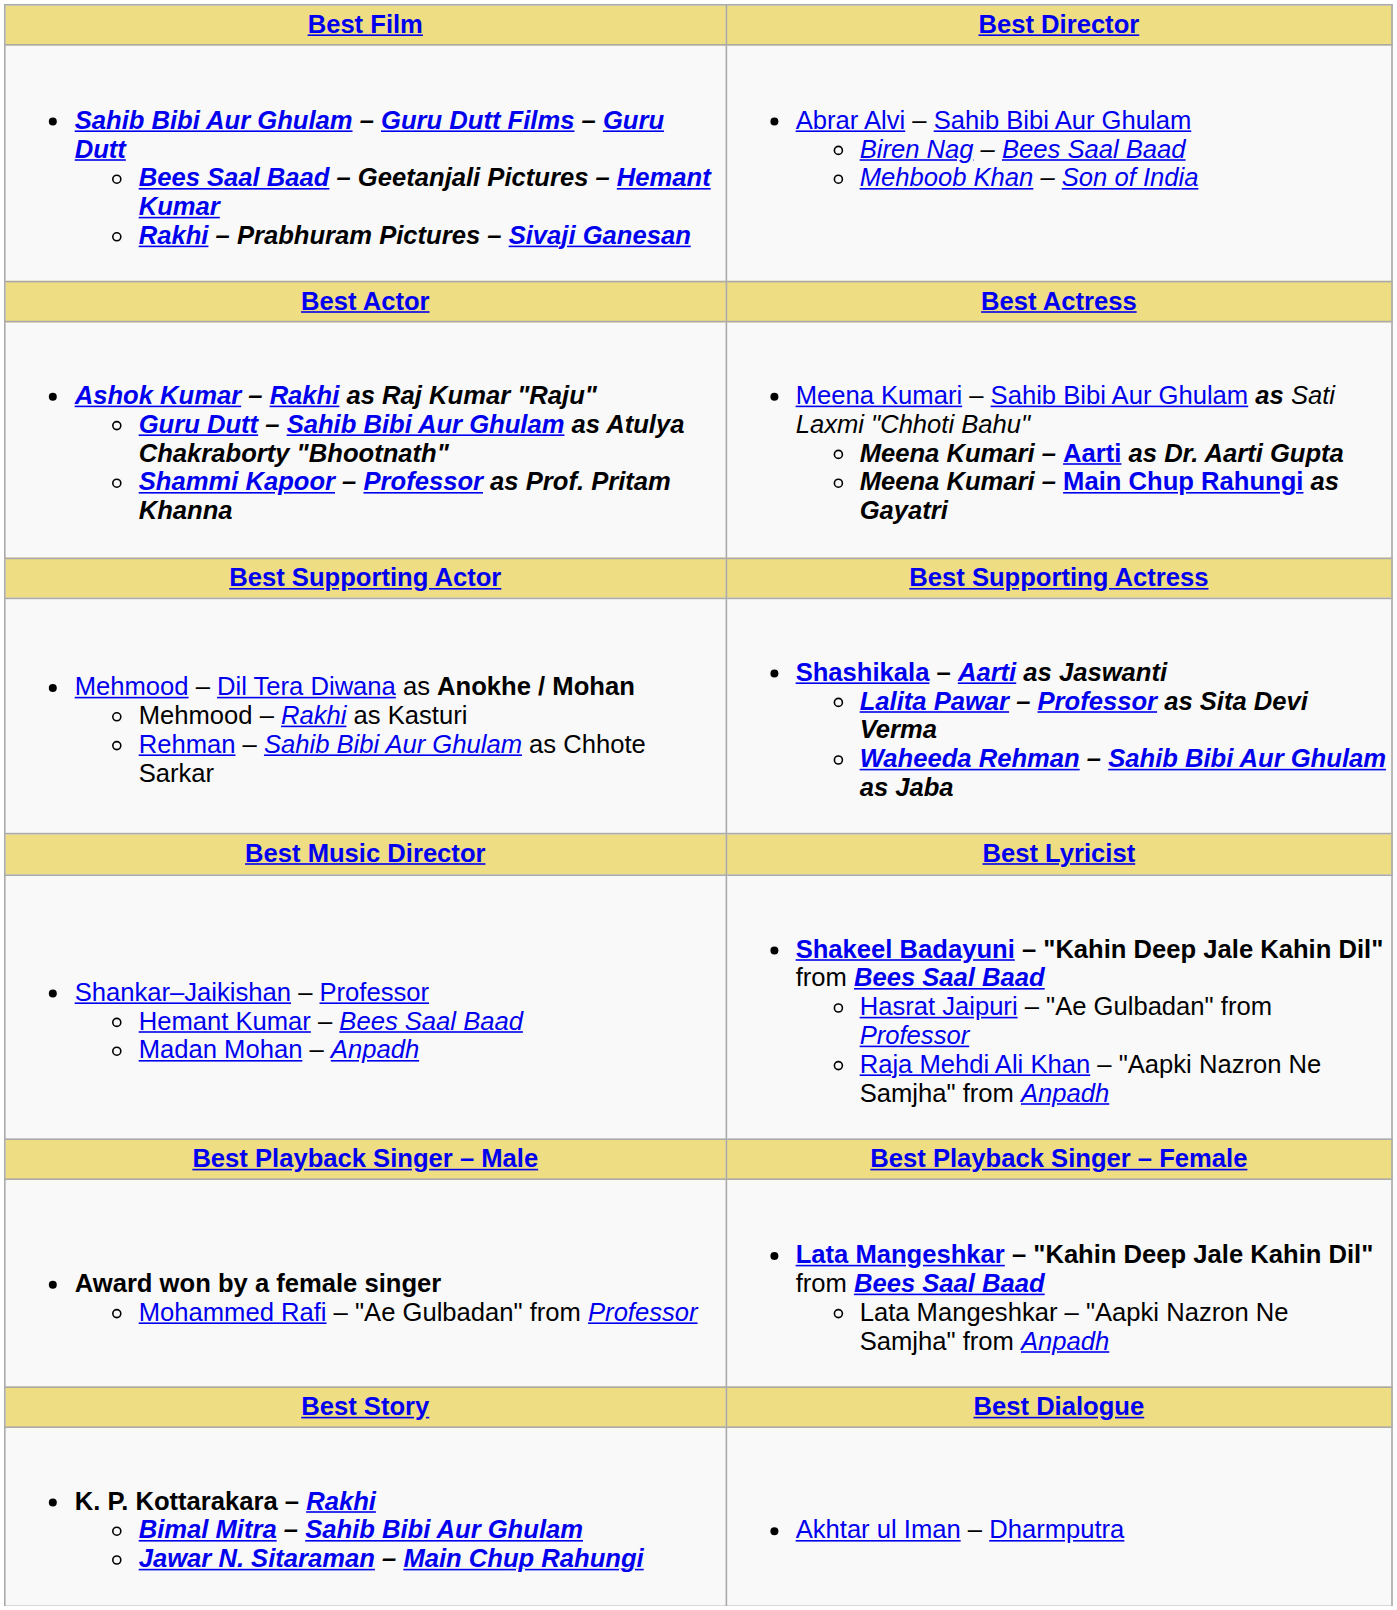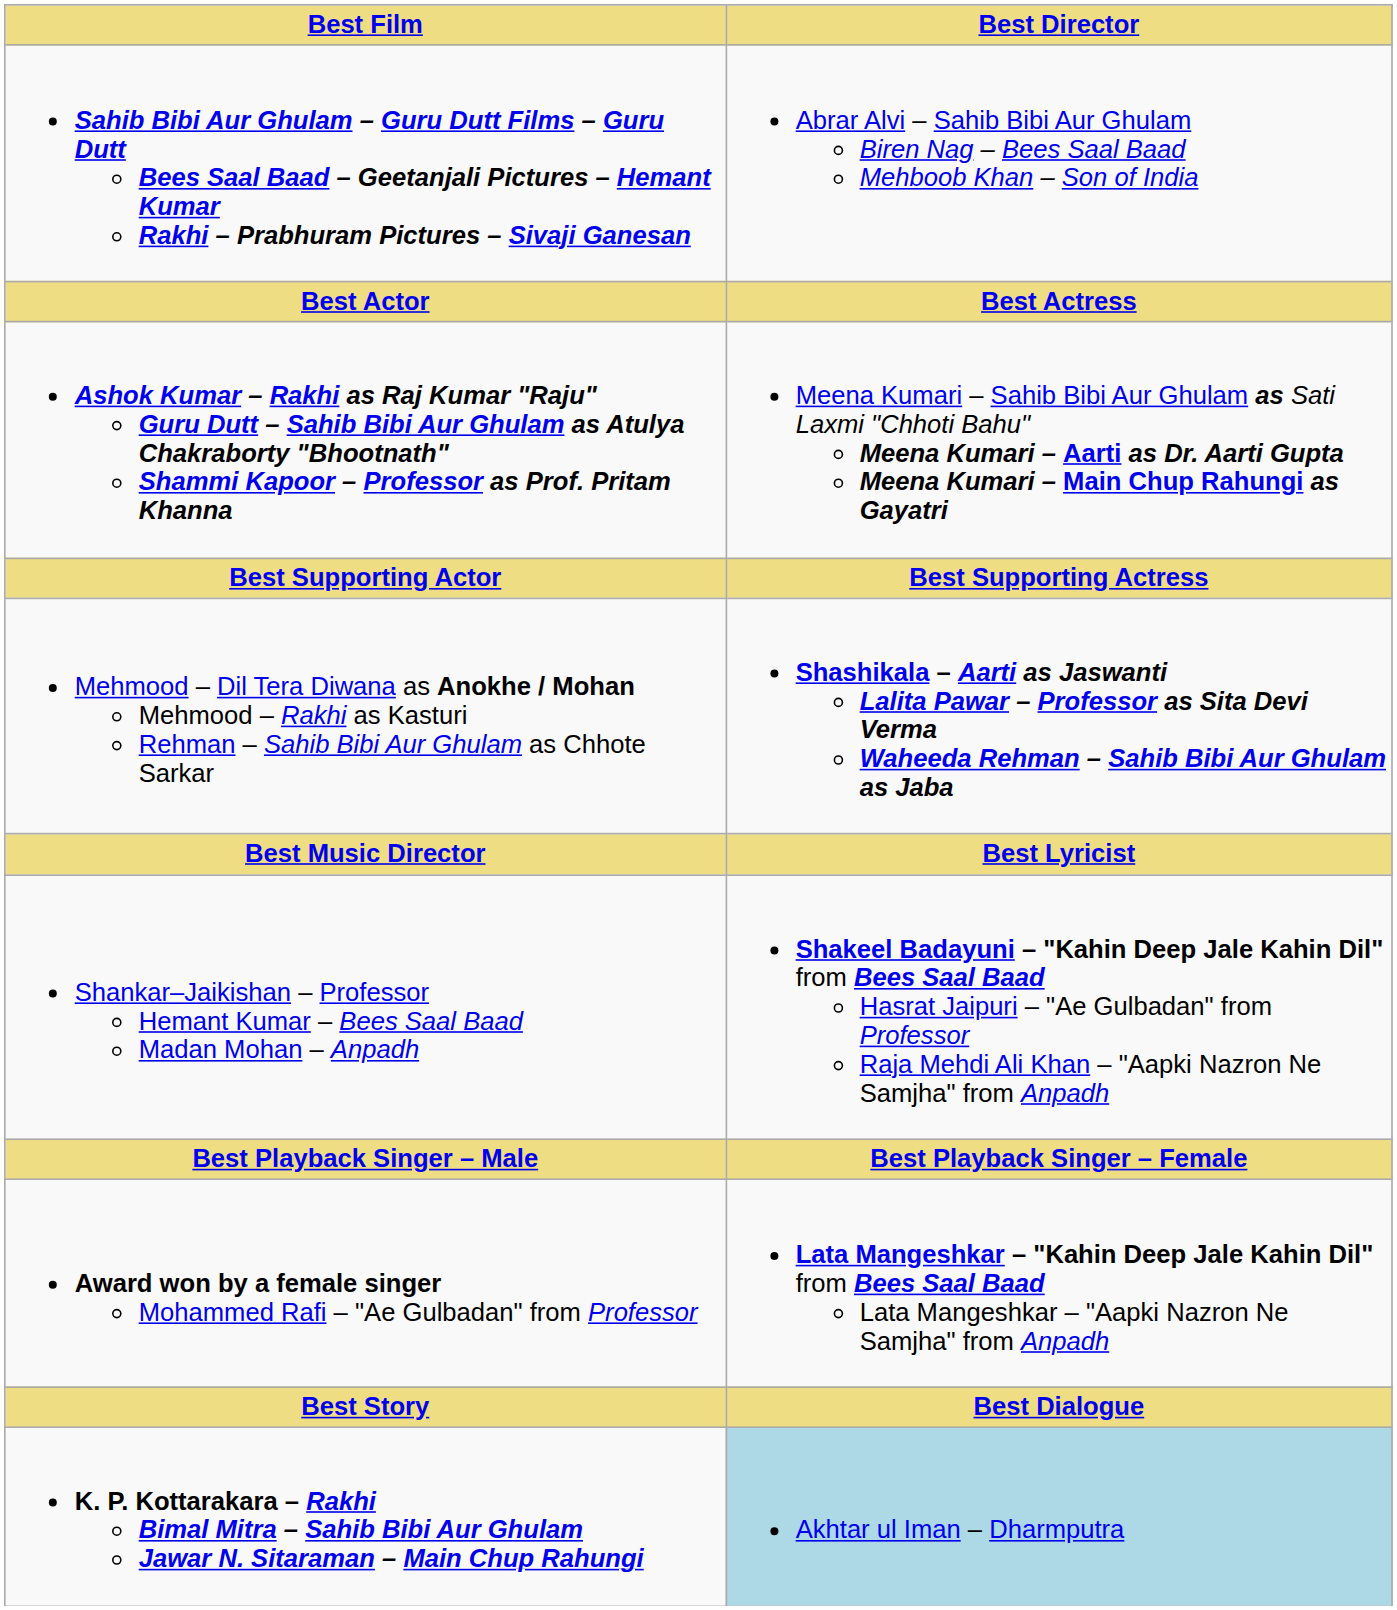(1059, 1531) no background -> (1059, 1531) lightblue background
